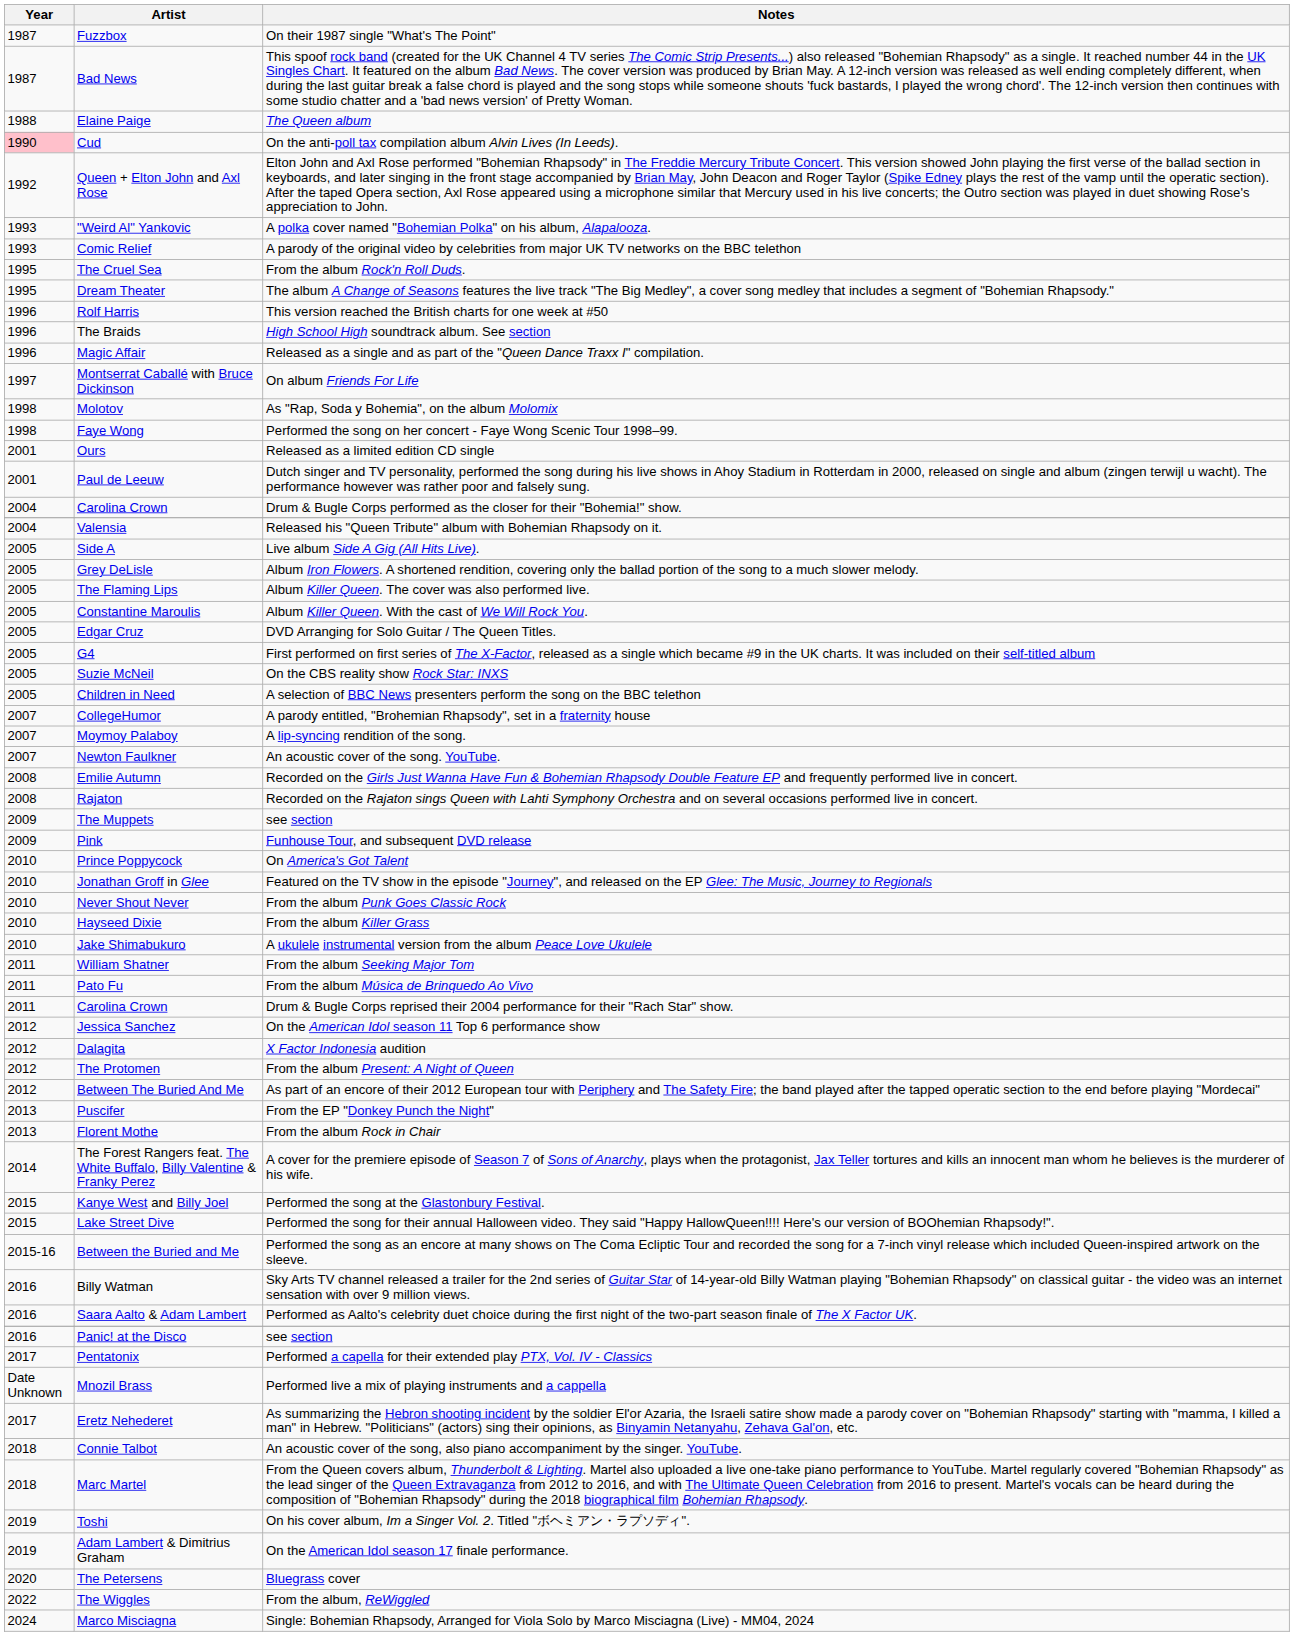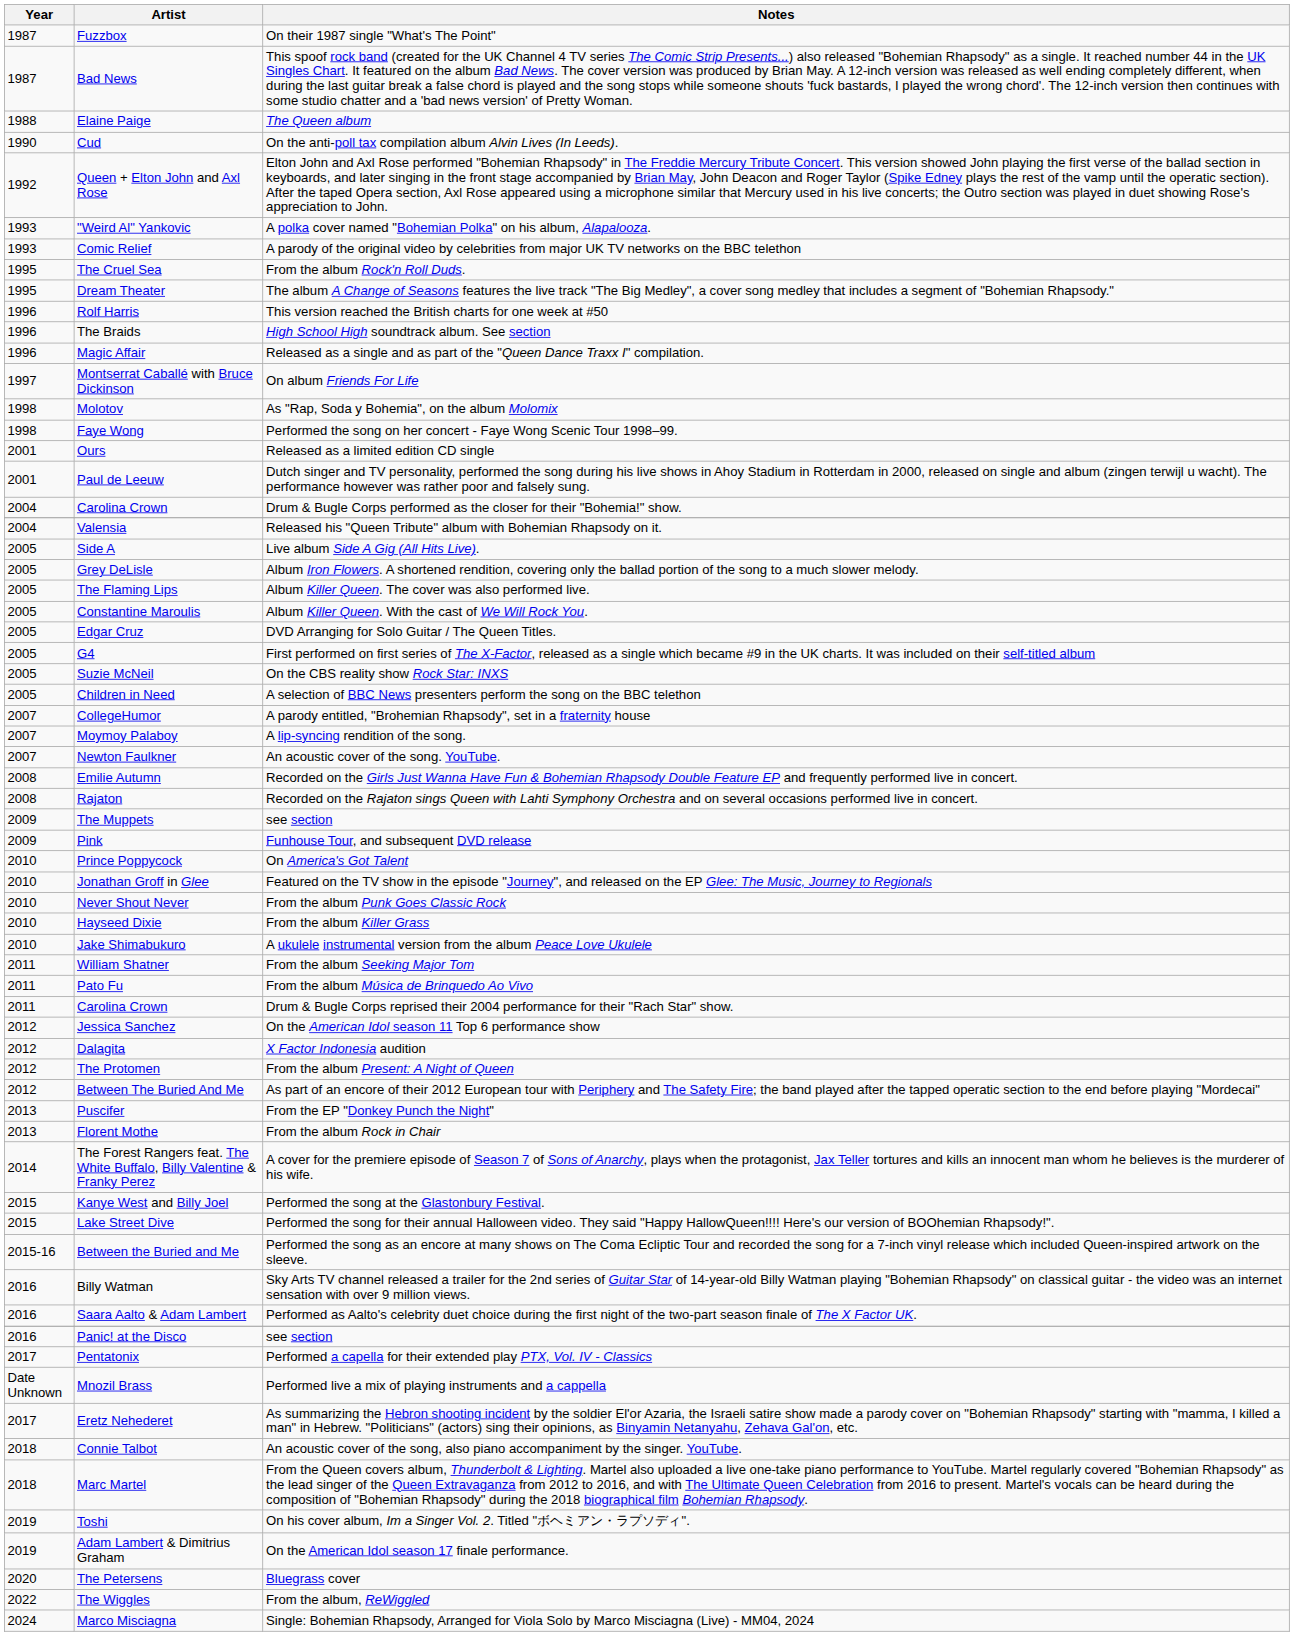(22, 142) pink background -> (22, 142) no background
